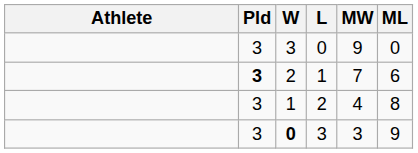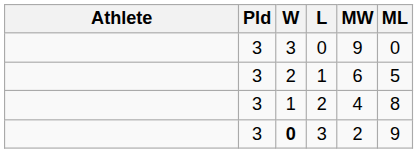(257, 76) bold -> (257, 76) normal
(357, 76) 7 -> (357, 76) 6
(395, 76) 6 -> (395, 76) 5
(357, 133) 3 -> (357, 133) 2
